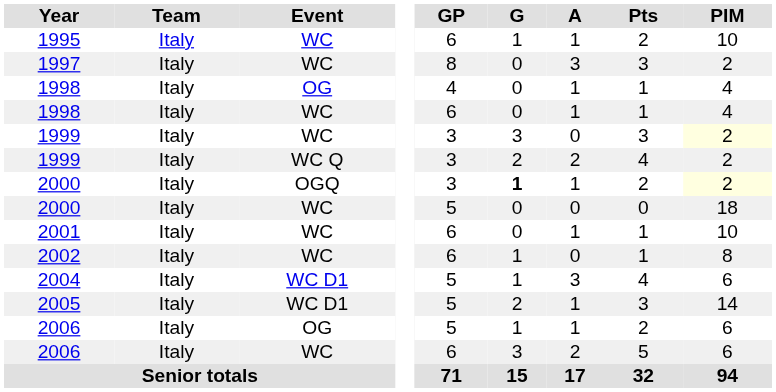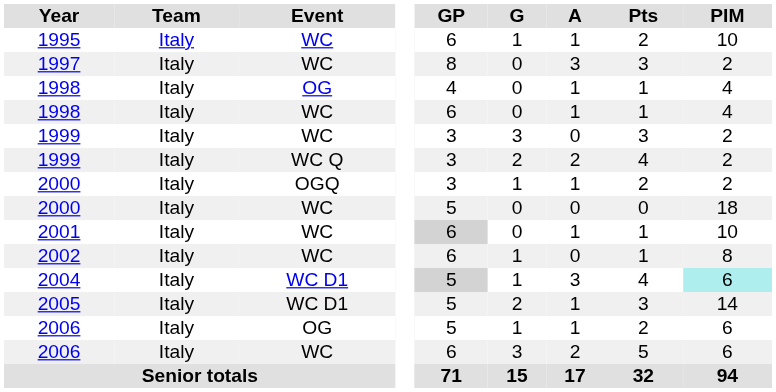(727, 135) lightyellow background -> (727, 135) no background
(517, 183) bold -> (517, 183) normal
(727, 183) lightyellow background -> (727, 183) no background
(451, 231) no background -> (451, 231) lightgrey background
(451, 279) no background -> (451, 279) lightgrey background
(727, 279) no background -> (727, 279) paleturquoise background
